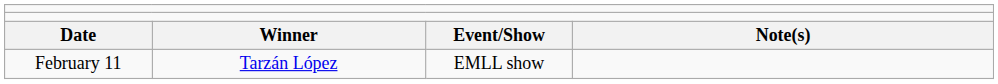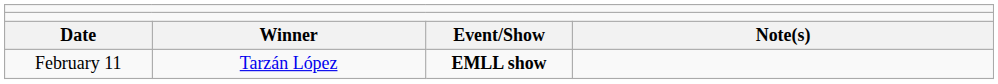(499, 63) normal -> (499, 63) bold
